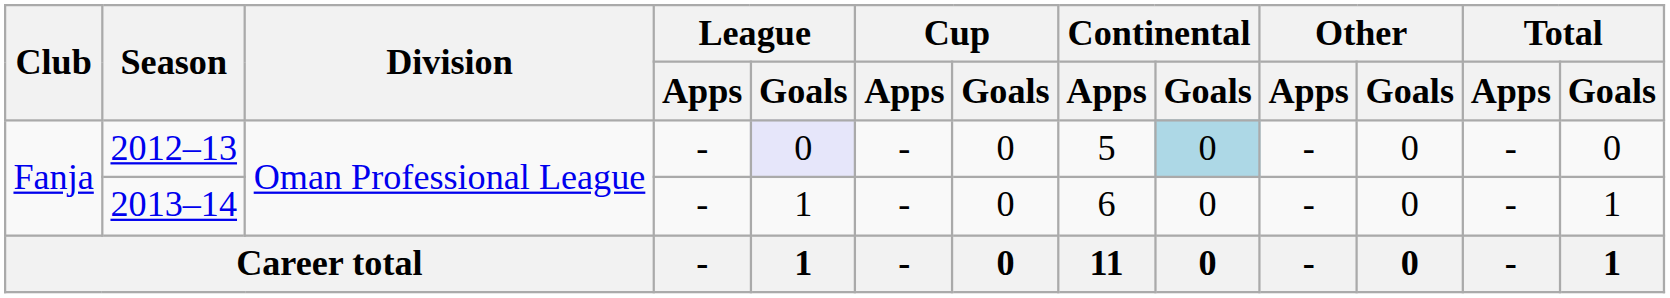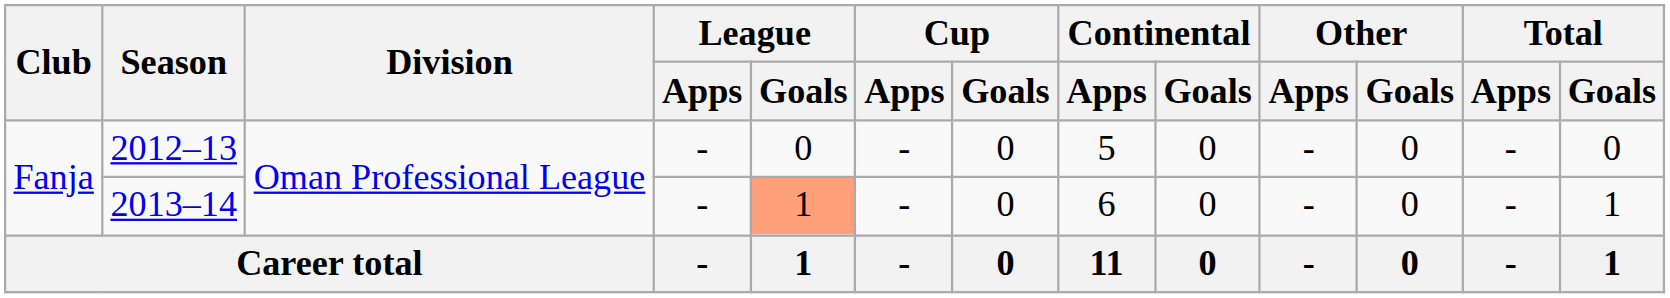(803, 147) lavender background -> (803, 147) no background
(1208, 147) lightblue background -> (1208, 147) no background
(803, 205) no background -> (803, 205) lightsalmon background
